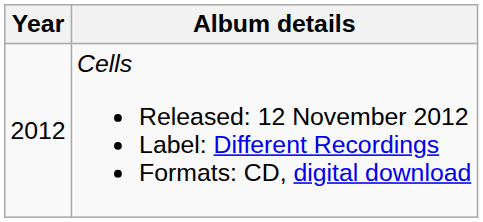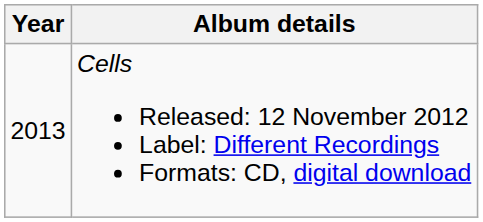(38, 130) 2012 -> (38, 130) 2013
